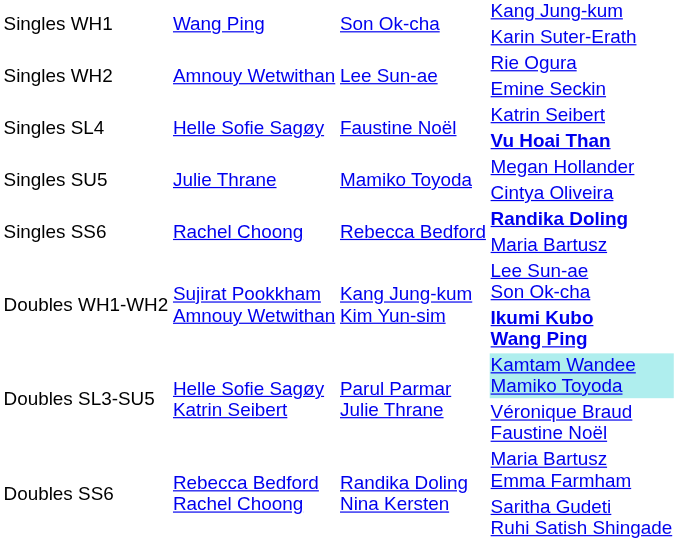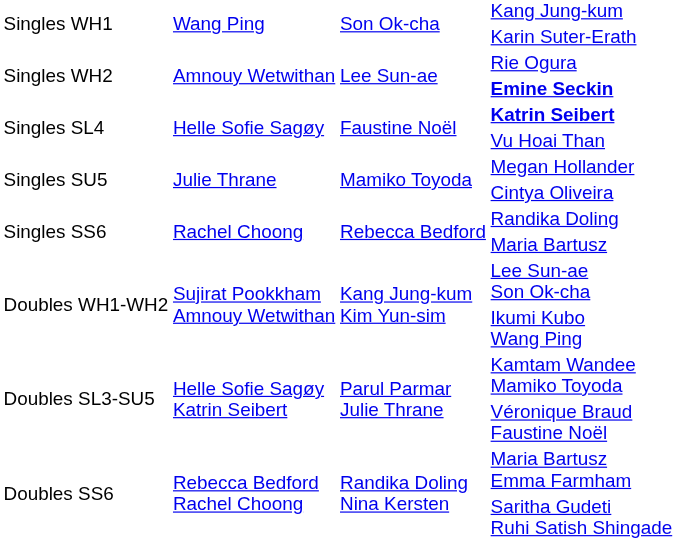(548, 88) normal -> (552, 88) bold
(548, 114) normal -> (553, 114) bold
(551, 140) bold -> (548, 140) normal
(559, 218) bold -> (555, 218) normal
(542, 328) bold -> (538, 328) normal
(563, 375) paleturquoise background -> (563, 375) no background
